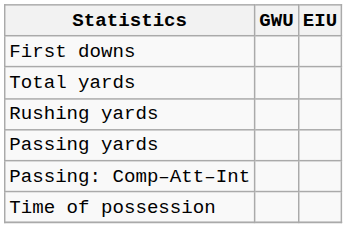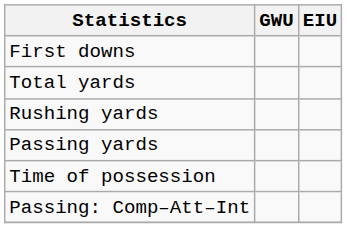rows swapped: (130, 176) <-> (113, 207)
